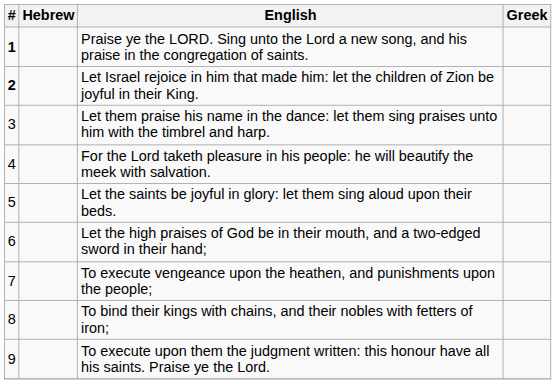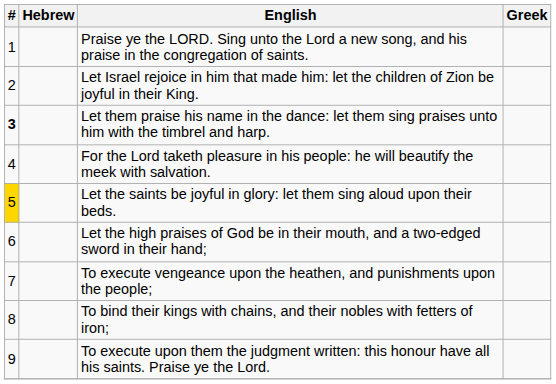(12, 46) bold -> (12, 46) normal
(12, 85) bold -> (12, 85) normal
(12, 124) normal -> (12, 124) bold
(12, 203) no background -> (12, 203) gold background
